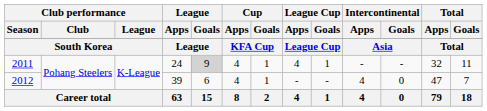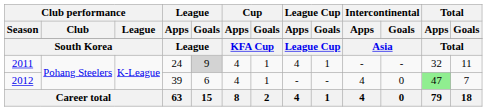(436, 81) no background -> (436, 81) lightgreen background
